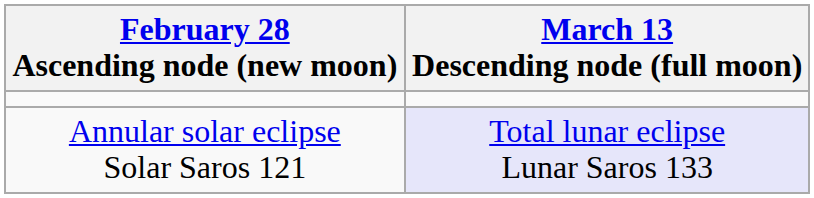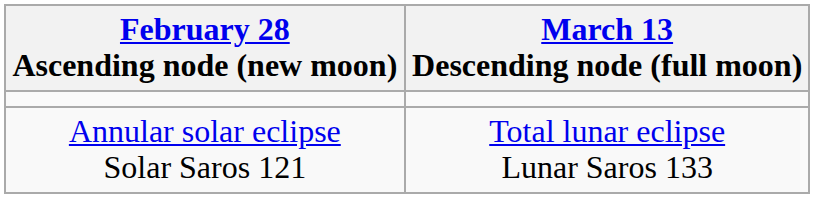(607, 149) lavender background -> (607, 149) no background
